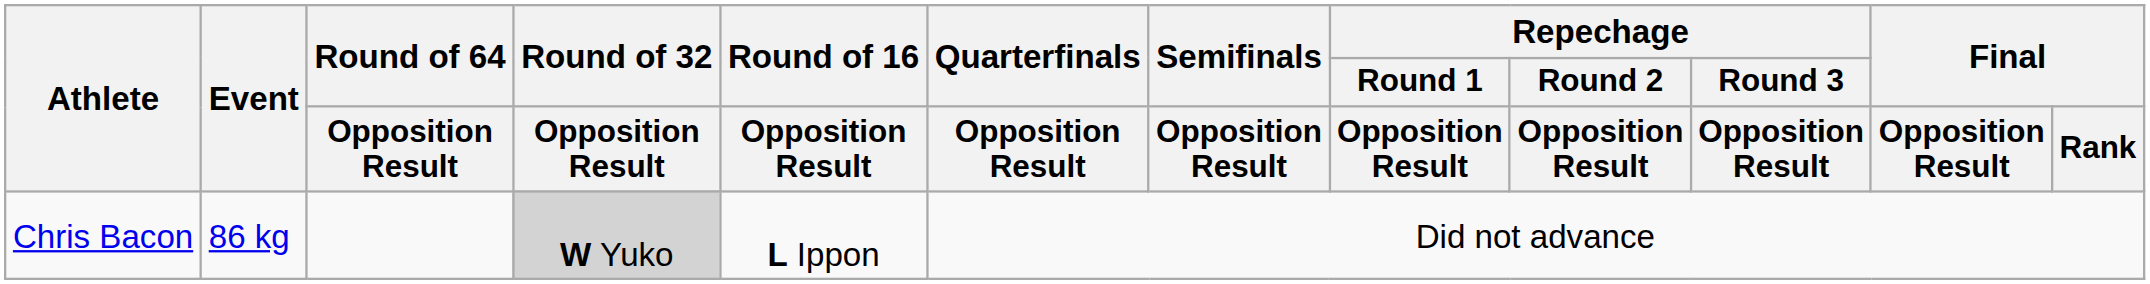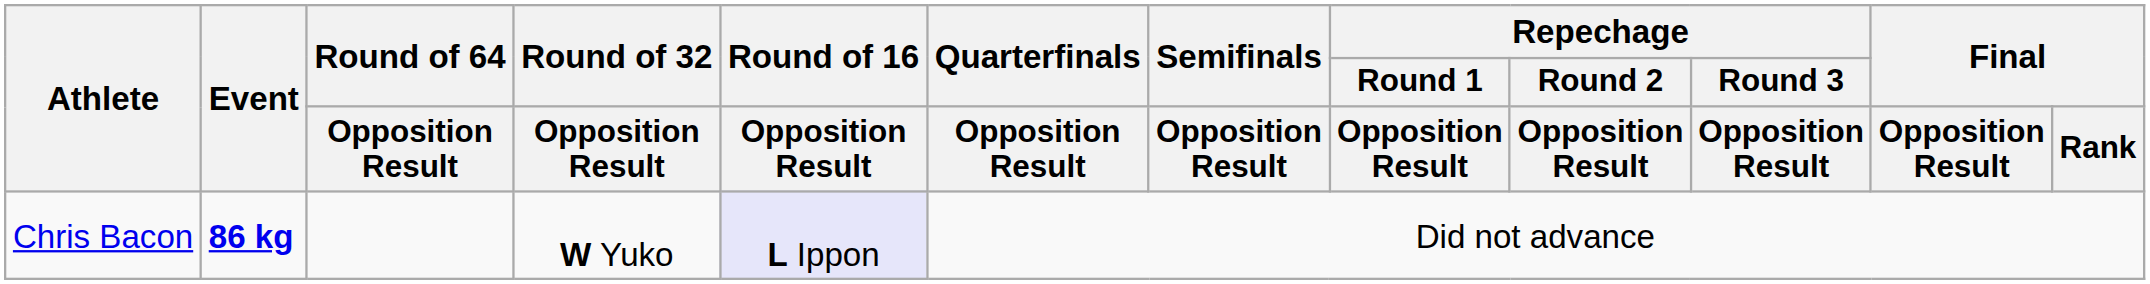(249, 236) normal -> (251, 236) bold
(617, 254) lightgrey background -> (617, 254) no background
(824, 254) no background -> (824, 254) lavender background
